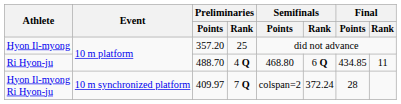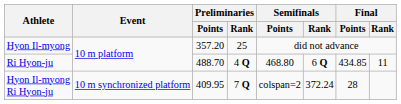(210, 85) 409.97 -> (210, 85) 409.95
